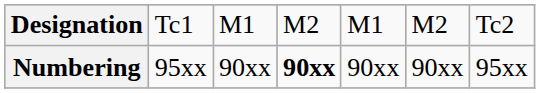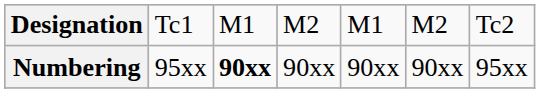(245, 66) normal -> (245, 66) bold
(309, 66) bold -> (309, 66) normal
